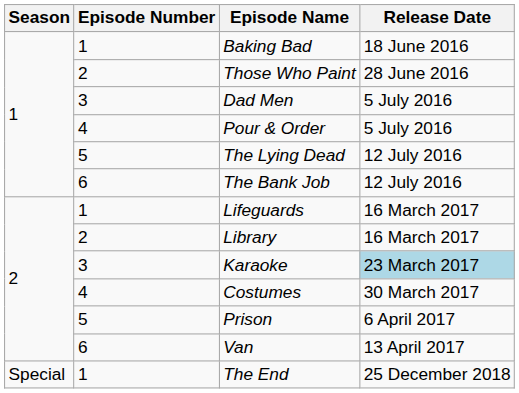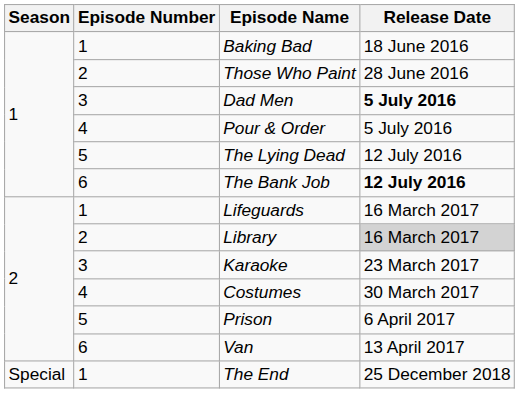(408, 100) normal -> (410, 100) bold
(413, 182) normal -> (415, 182) bold
(421, 237) no background -> (421, 237) lightgrey background
(421, 264) lightblue background -> (421, 264) no background
